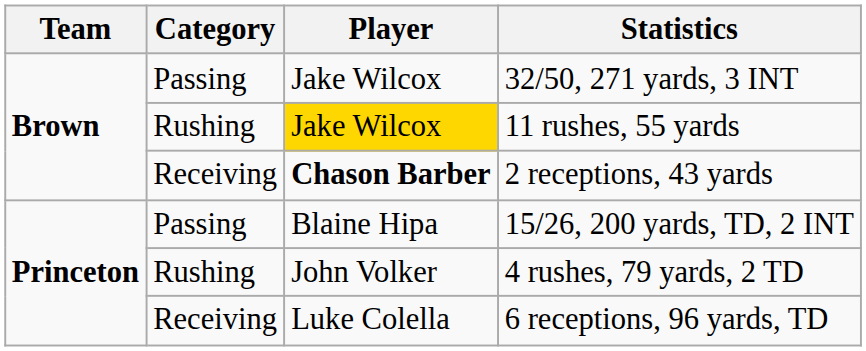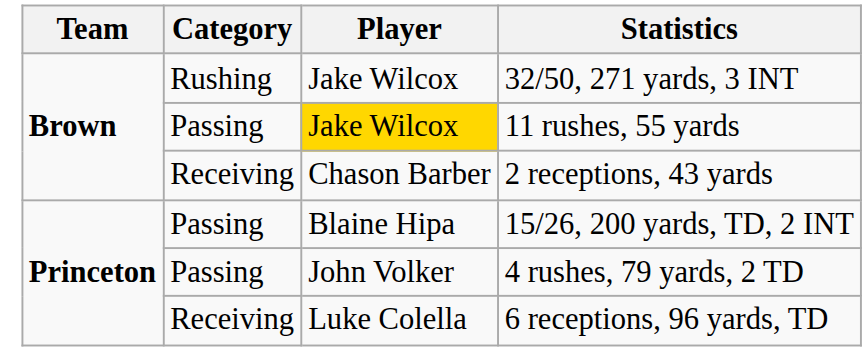(200, 77) Passing -> (221, 77) Rushing
(204, 126) Rushing -> (217, 126) Passing
(391, 174) bold -> (399, 174) normal
(204, 271) Rushing -> (217, 271) Passing
